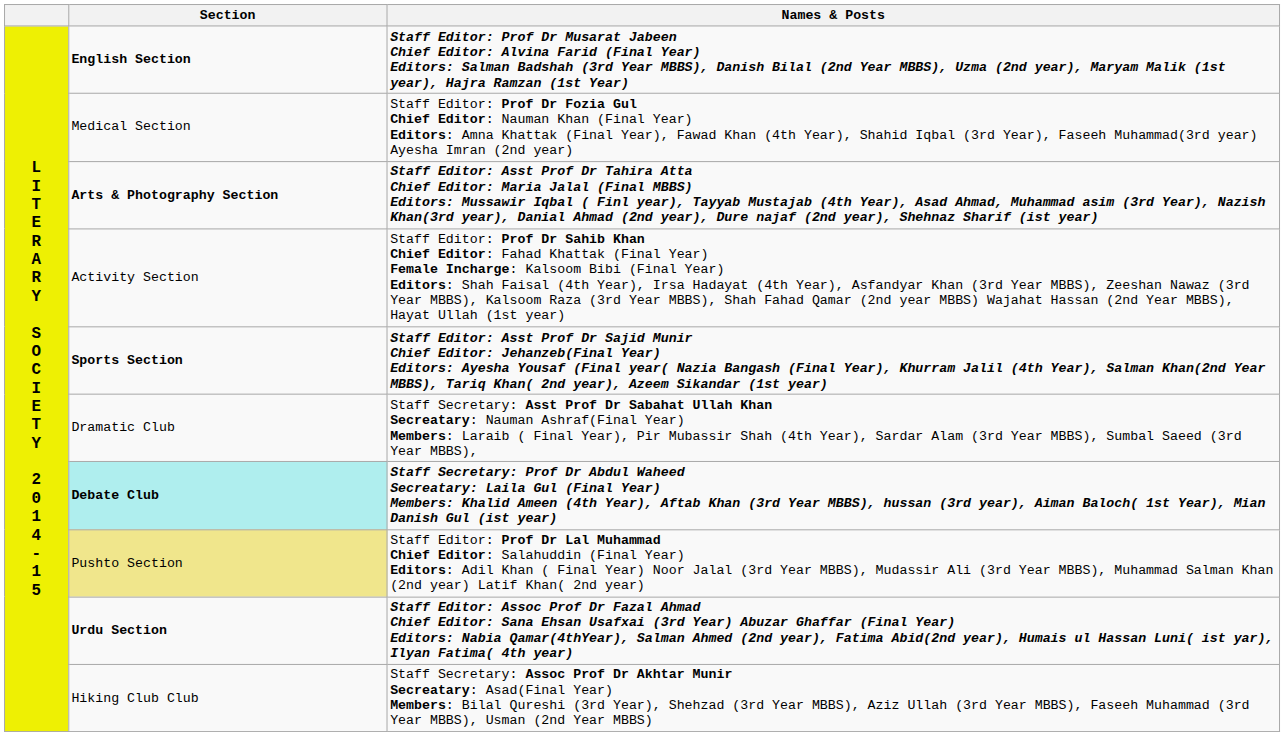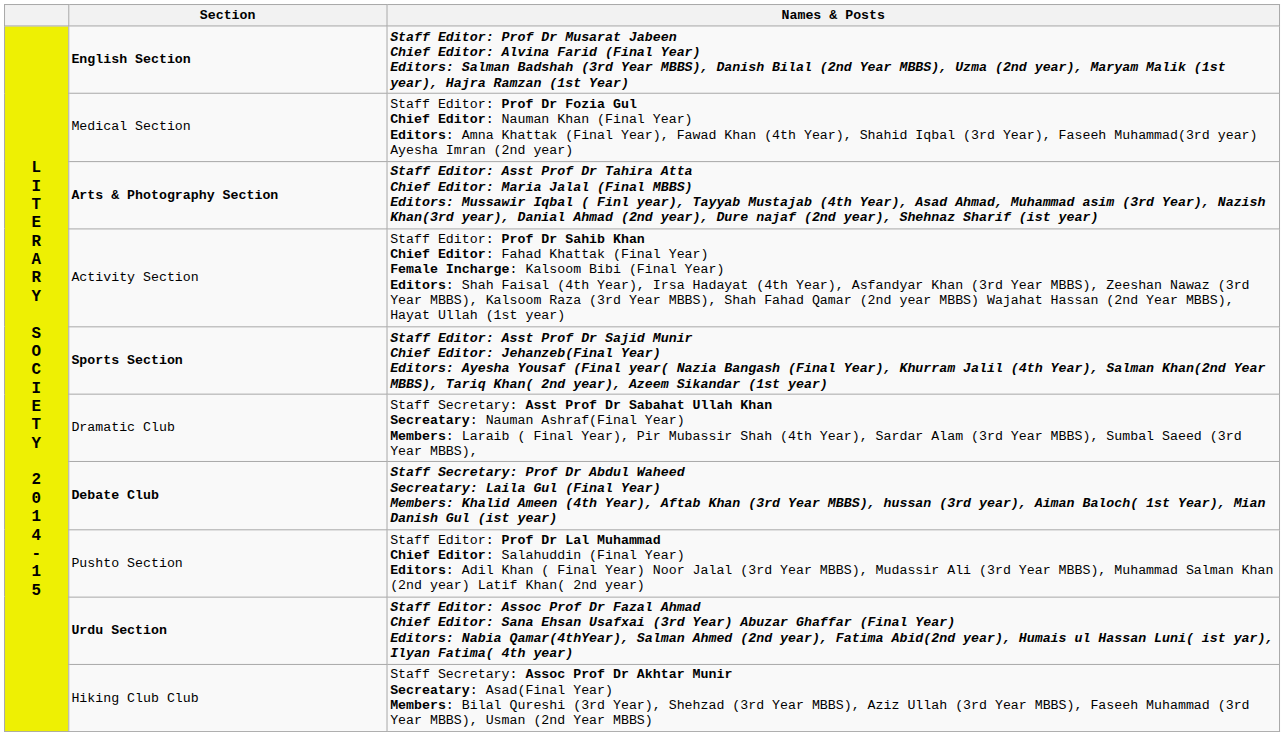(115, 496) paleturquoise background -> (115, 496) no background
(127, 563) khaki background -> (127, 563) no background
